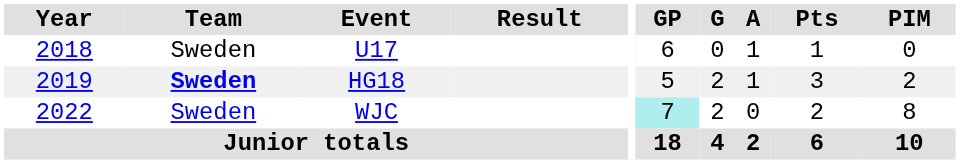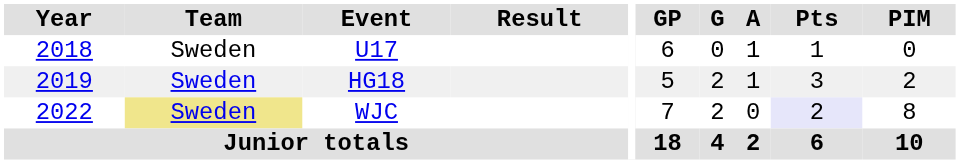(213, 82) bold -> (213, 82) normal
(213, 113) no background -> (213, 113) khaki background
(668, 113) paleturquoise background -> (668, 113) no background
(817, 113) no background -> (817, 113) lavender background
